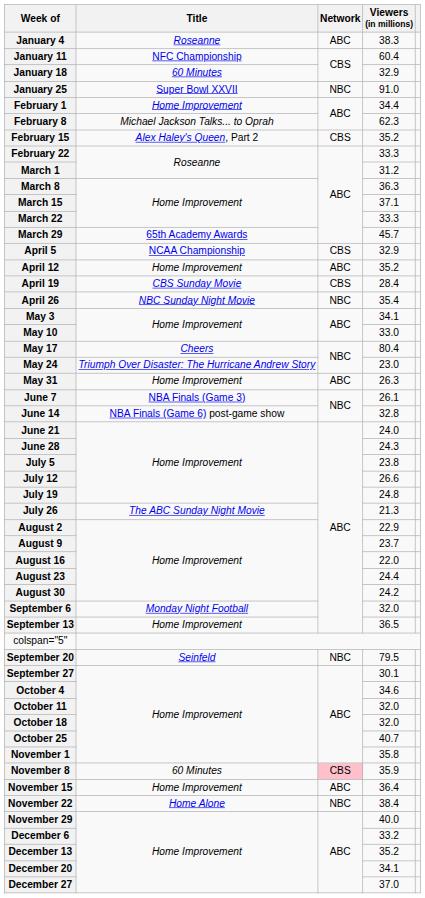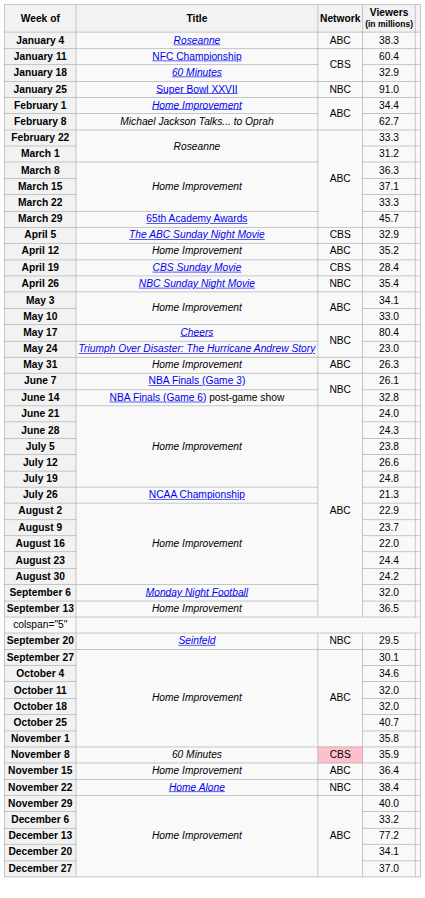(389, 121) 62.3 -> (389, 121) 62.7
- row: (40, 138)
(197, 251) NCAA Championship -> (197, 235) The ABC Sunday Night Movie
(197, 511) The ABC Sunday Night Movie -> (197, 495) NCAA Championship
(389, 657) 79.5 -> (389, 641) 29.5
(389, 852) 35.2 -> (389, 836) 77.2
